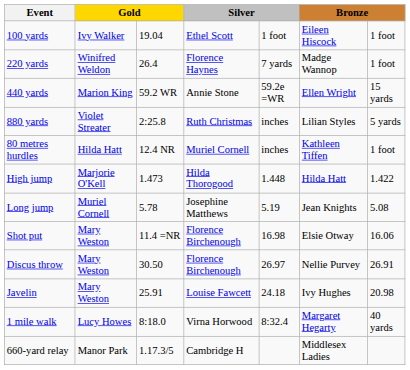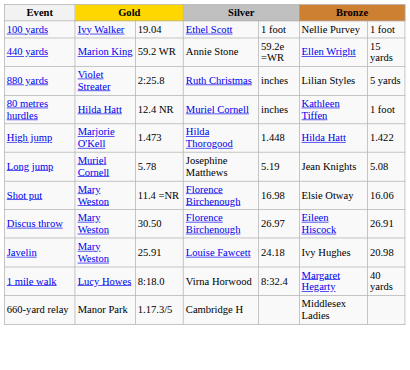(319, 35) Eileen Hiscock -> (331, 29) Nellie Purvey
- row: (27, 64)
(331, 264) Nellie Purvey -> (319, 224) Eileen Hiscock
